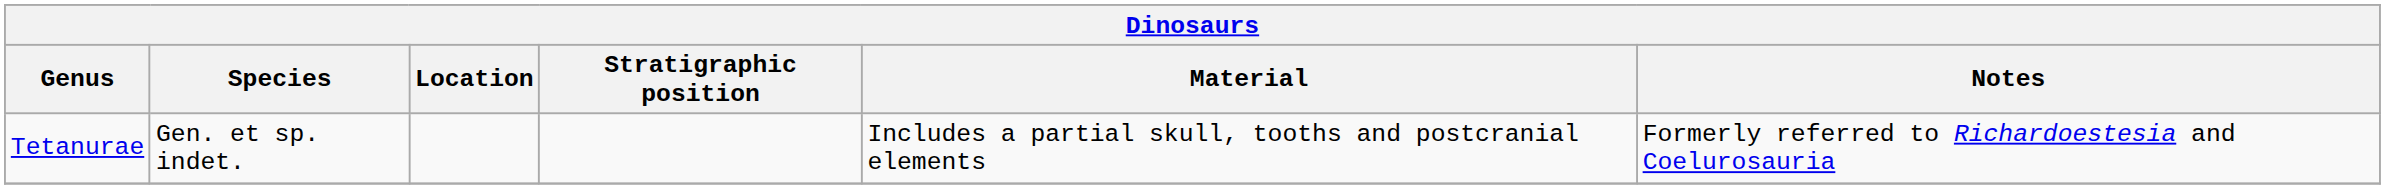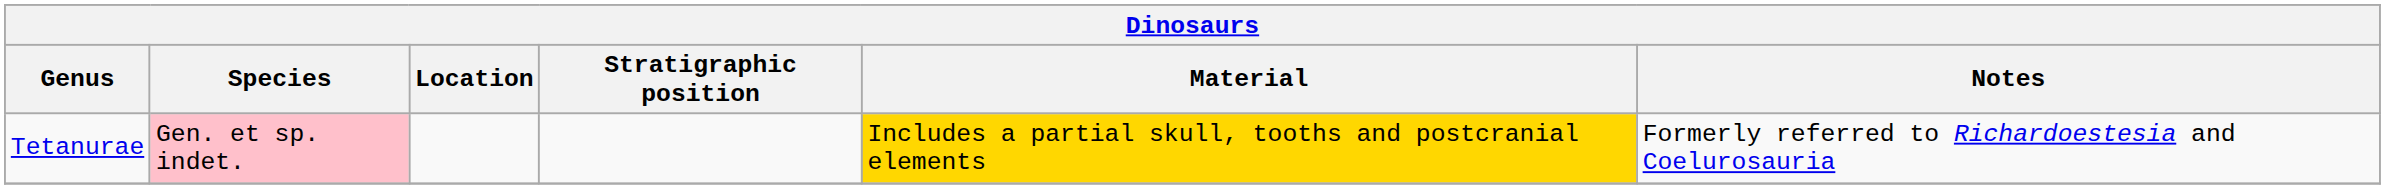(238, 148) no background -> (238, 148) pink background
(1223, 148) no background -> (1223, 148) gold background
